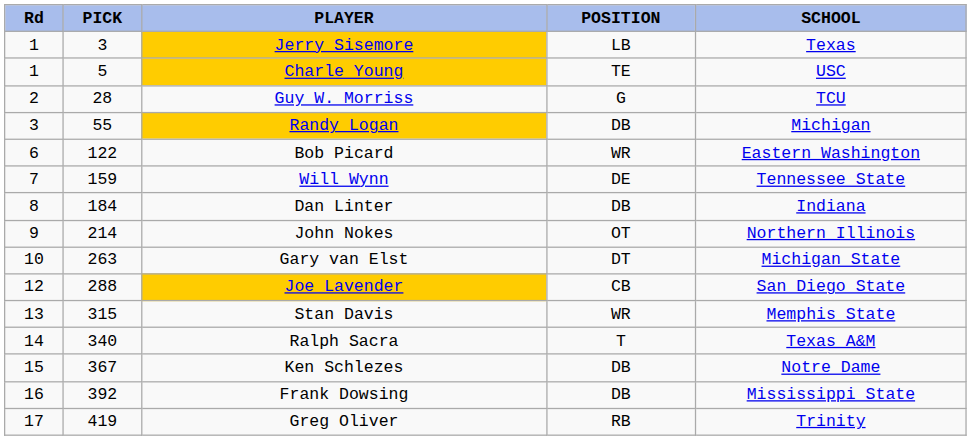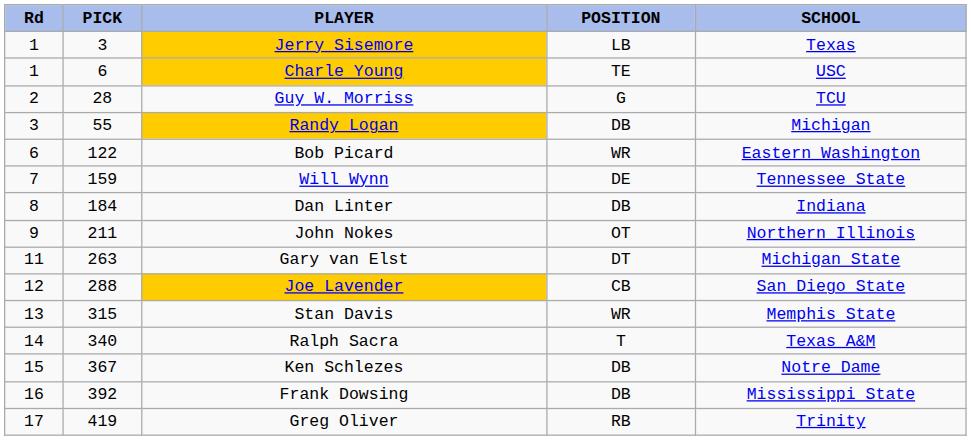(102, 72) 5 -> (102, 72) 6
(102, 233) 214 -> (102, 233) 211
(34, 260) 10 -> (34, 260) 11
